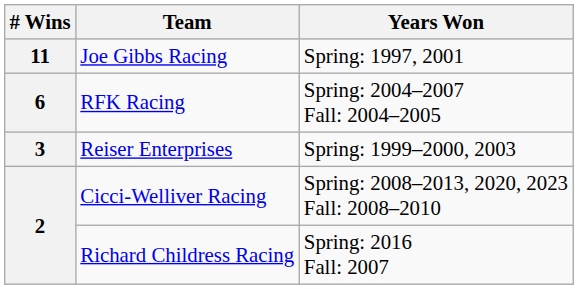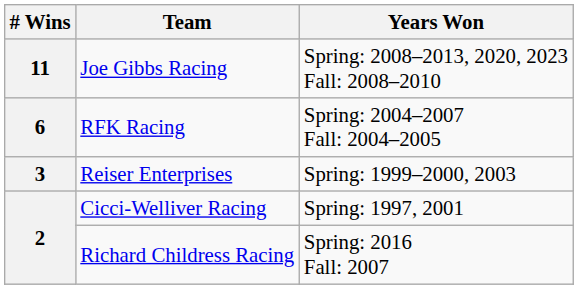(384, 56) Spring: 1997, 2001 -> (436, 68) Spring: 2008–2013, 2020, 2023 Fall: 2008–2010
(436, 196) Spring: 2008–2013, 2020, 2023 Fall: 2008–2010 -> (384, 208) Spring: 1997, 2001
